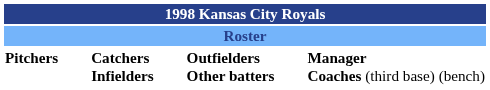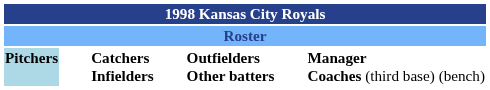(32, 58) no background -> (32, 58) lightblue background
